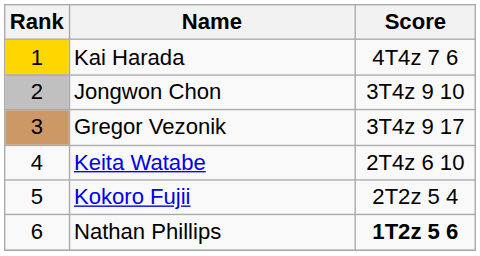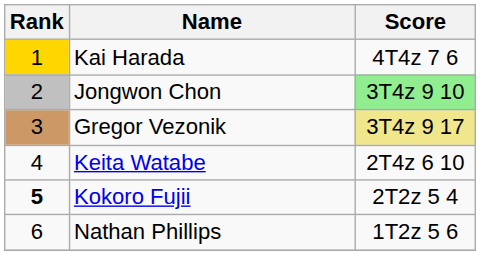(415, 92) no background -> (415, 92) lightgreen background
(415, 127) no background -> (415, 127) khaki background
(37, 197) normal -> (37, 197) bold
(415, 232) bold -> (415, 232) normal
